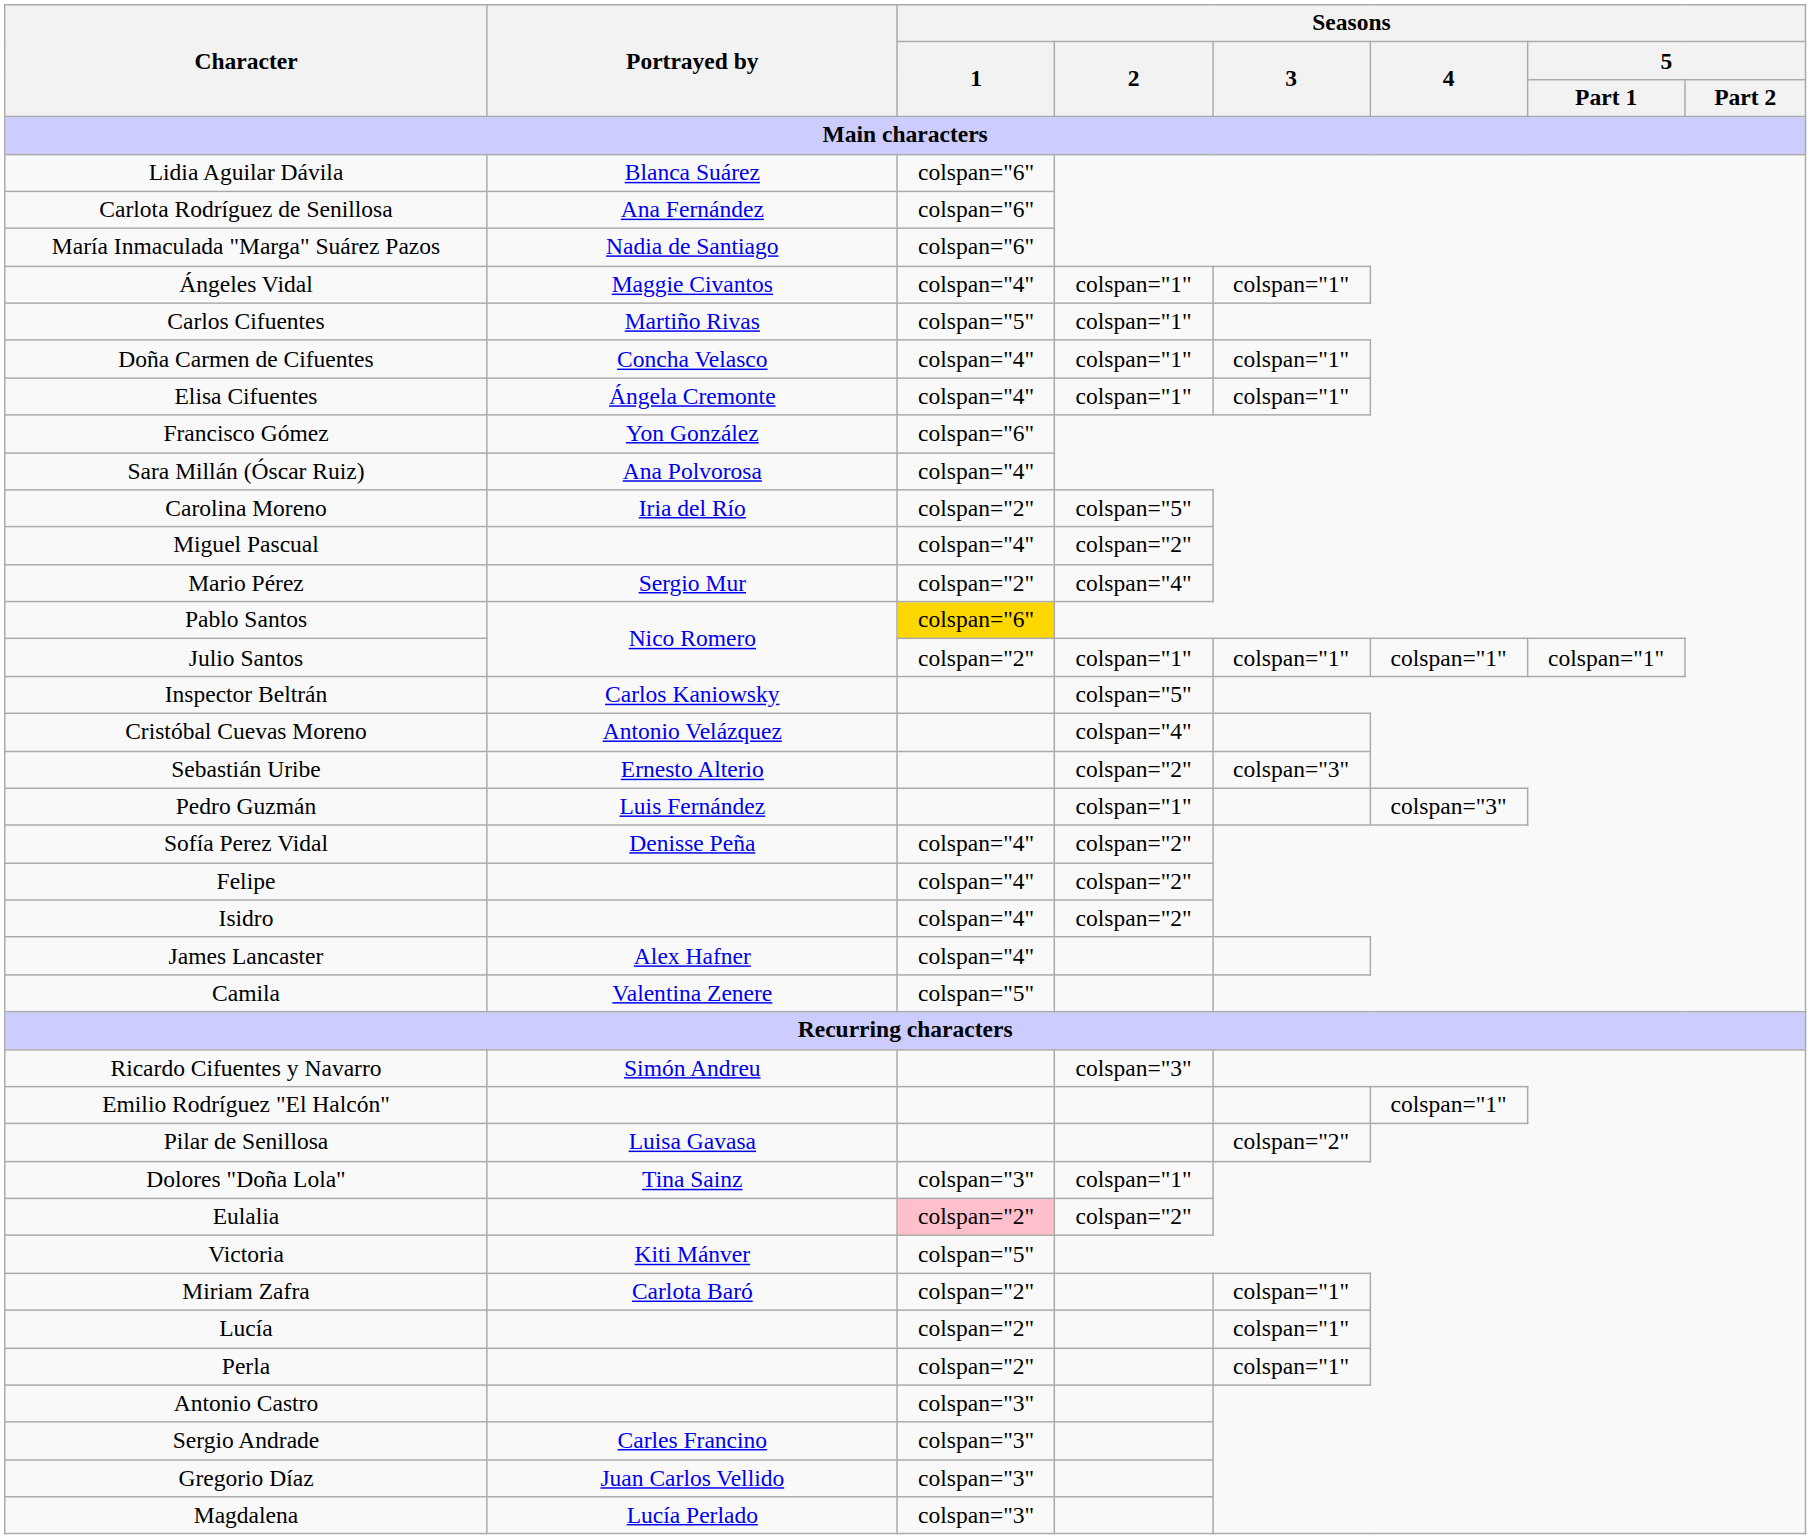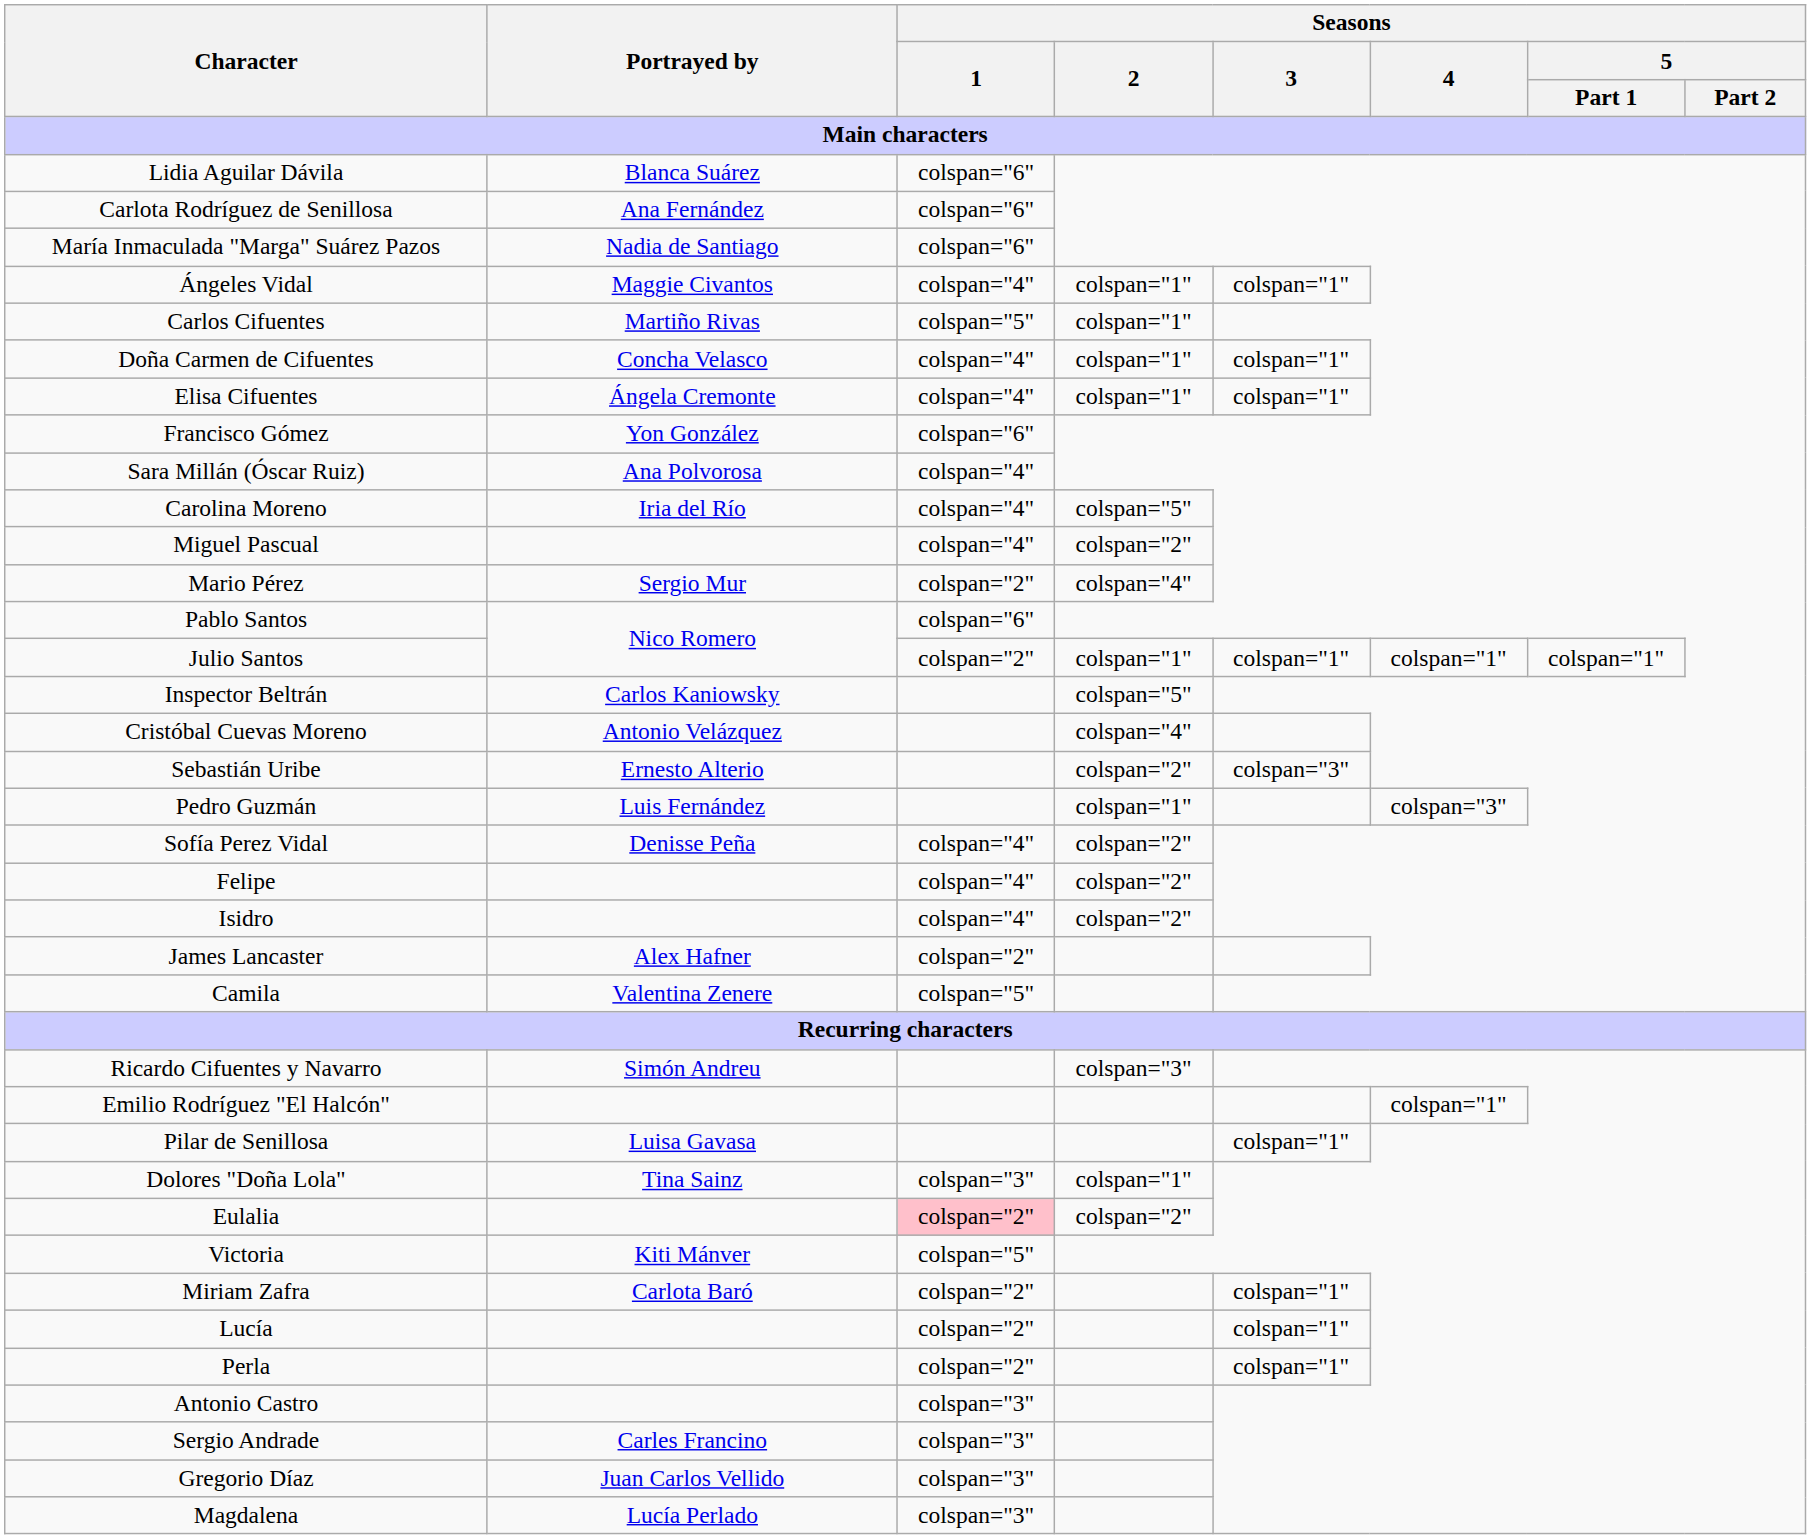(976, 508) colspan="2" -> (976, 508) colspan="4"
(976, 619) gold background -> (976, 619) no background
(976, 955) colspan="4" -> (976, 955) colspan="2"
(1291, 1142) colspan="2" -> (1291, 1142) colspan="1"
